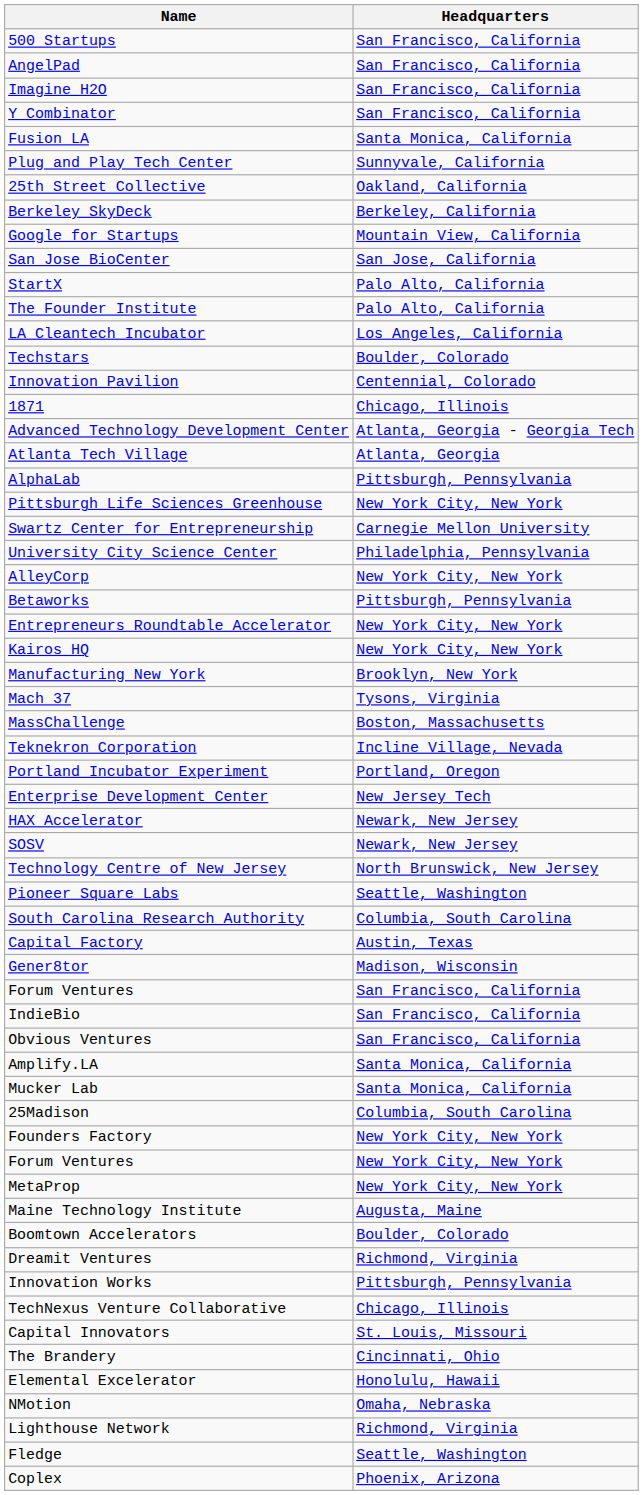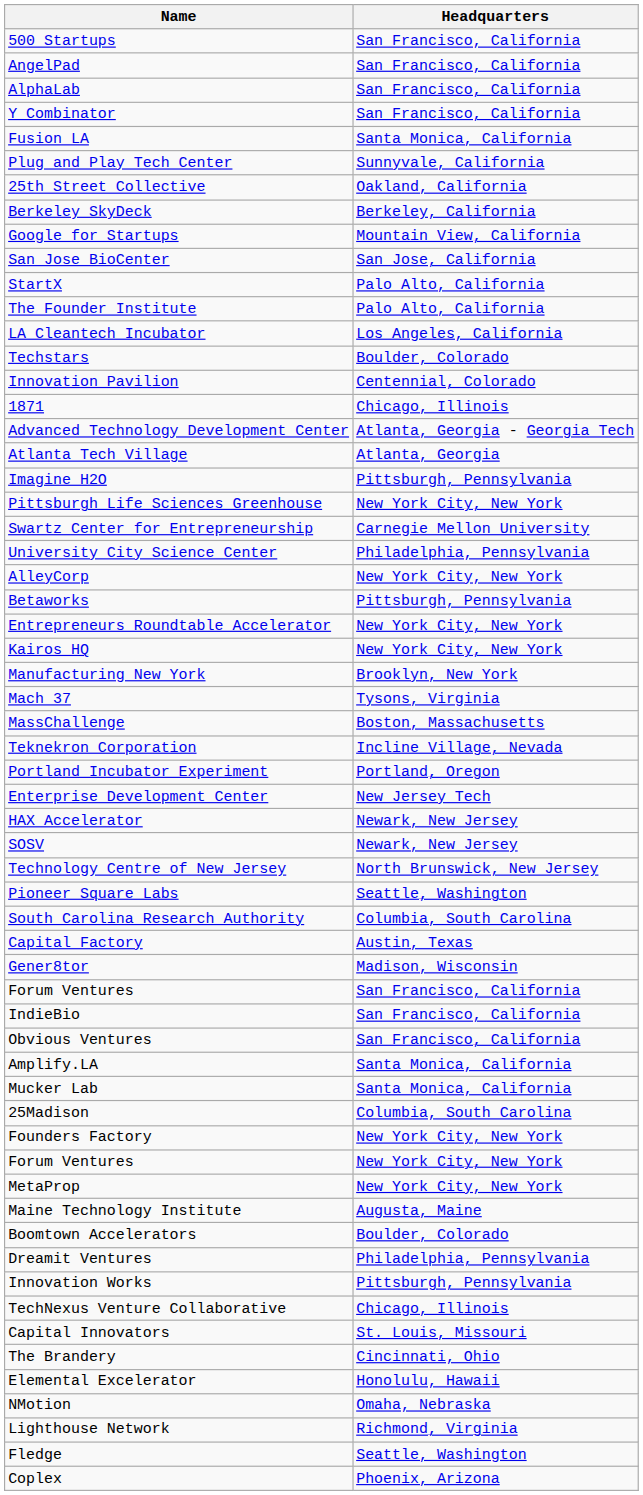(57, 90) Imagine H2O -> (44, 90) AlphaLab
(44, 480) AlphaLab -> (57, 480) Imagine H2O
(437, 1259) Richmond, Virginia -> (473, 1259) Philadelphia, Pennsylvania
